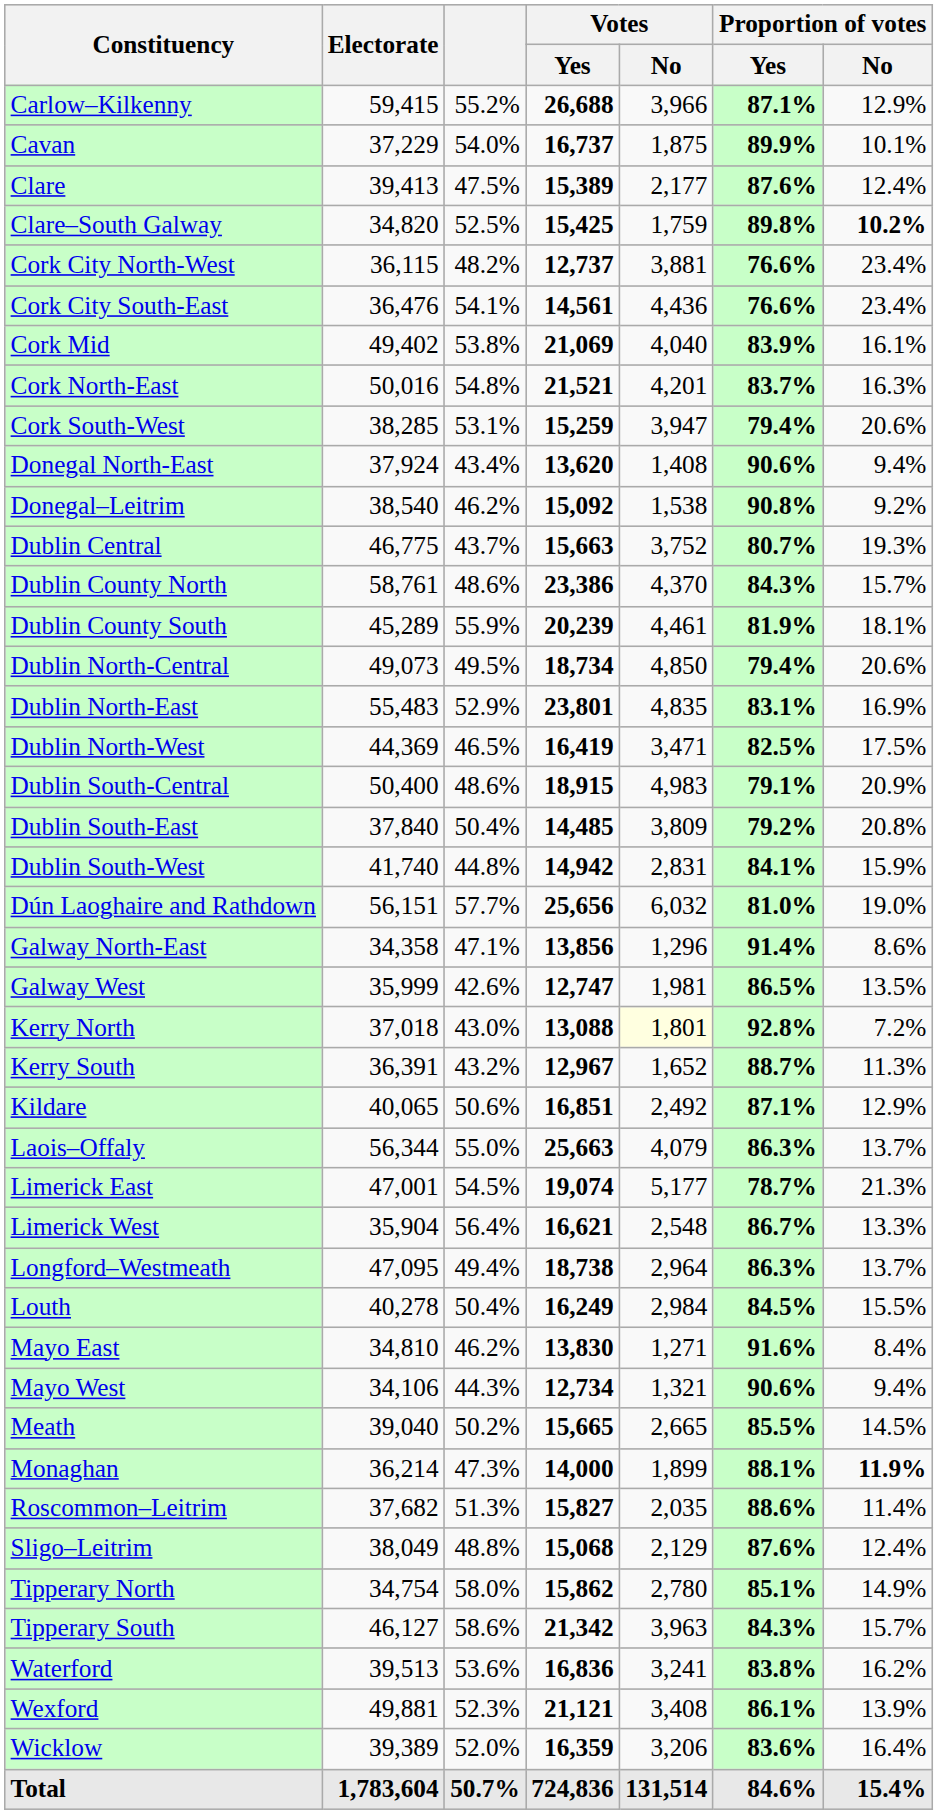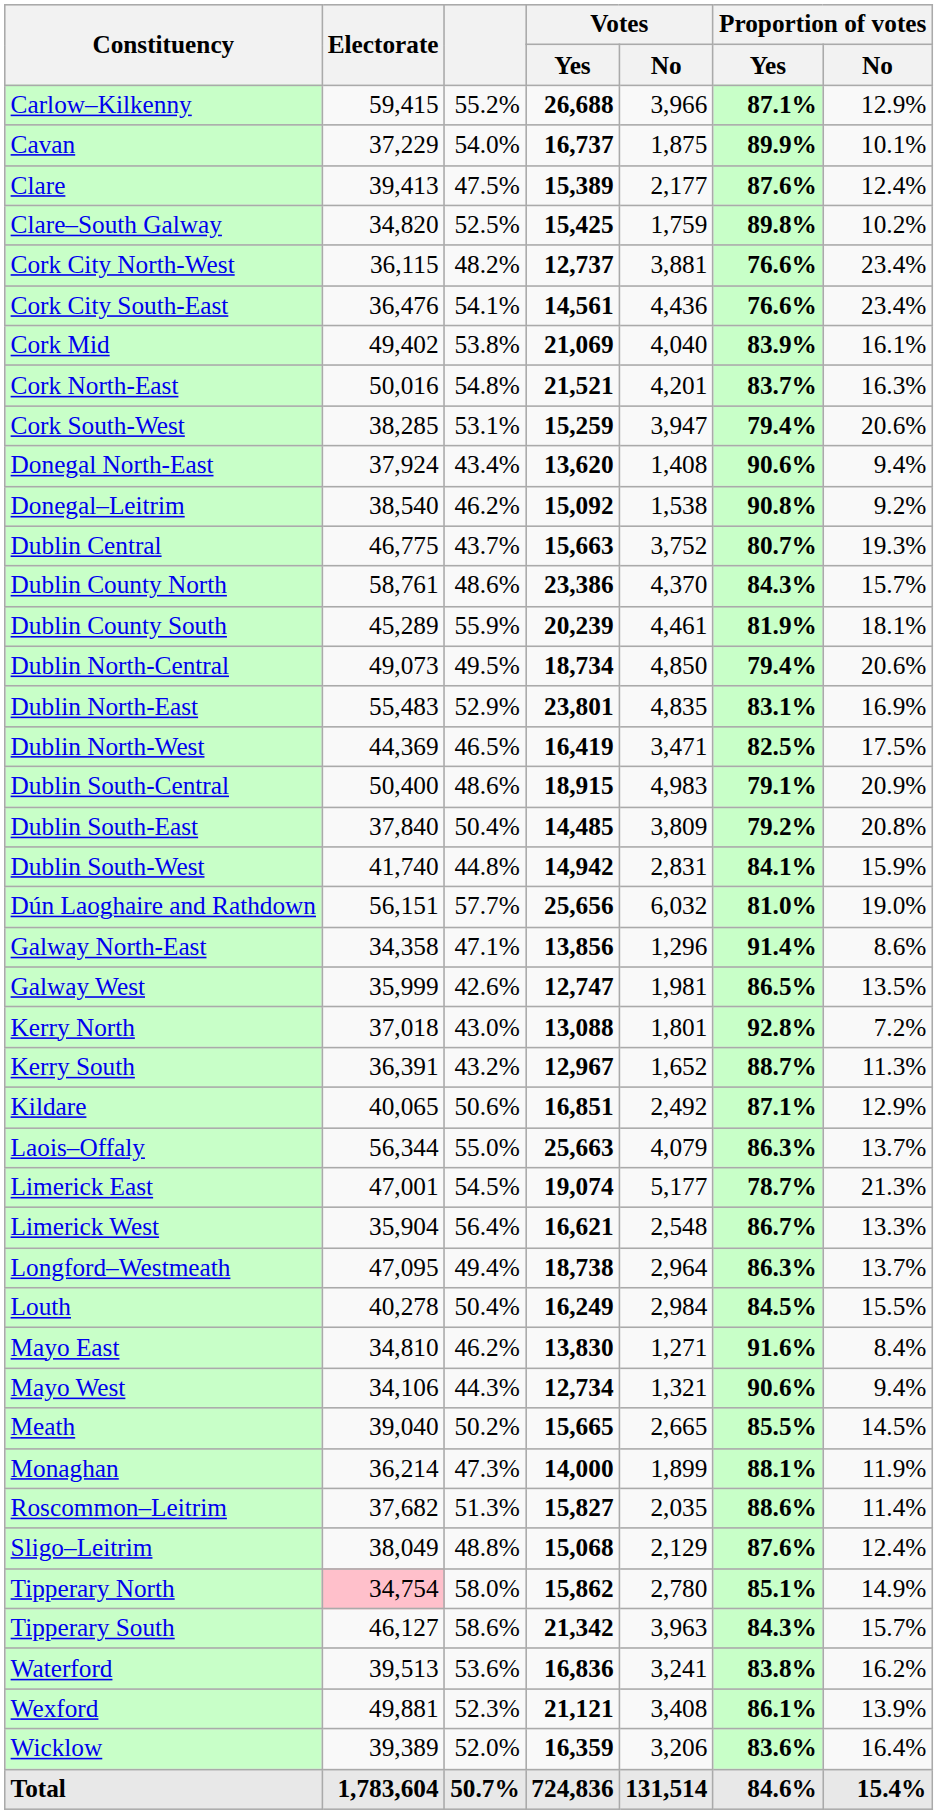(892, 225) bold -> (894, 225) normal
(679, 1026) lightyellow background -> (679, 1026) no background
(892, 1467) bold -> (894, 1467) normal
(404, 1588) no background -> (404, 1588) pink background
